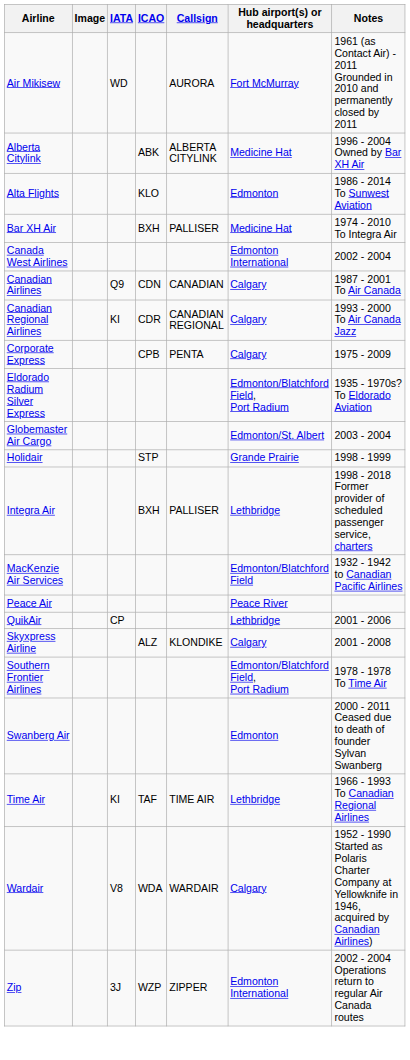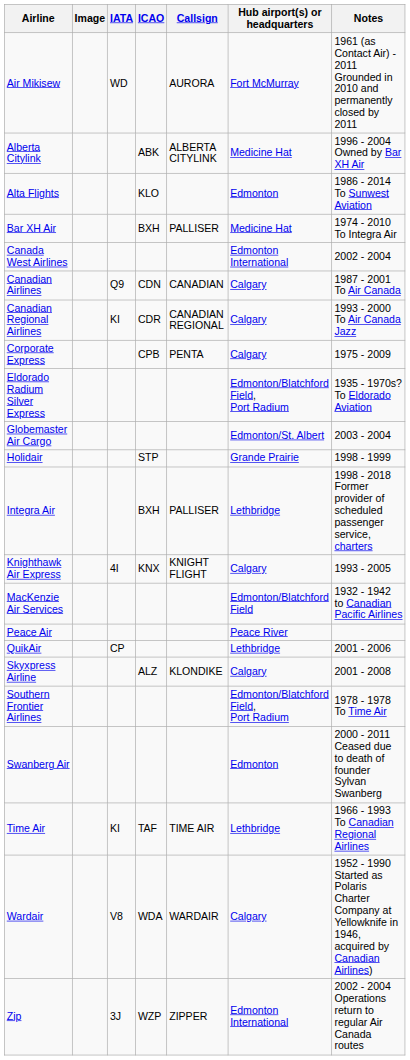+ row: (34, 569)
